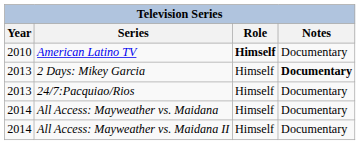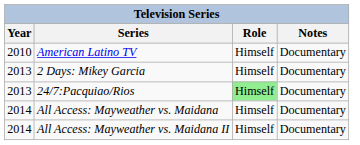(255, 52) bold -> (255, 52) normal
(317, 71) bold -> (313, 71) normal
(255, 91) no background -> (255, 91) lightgreen background
